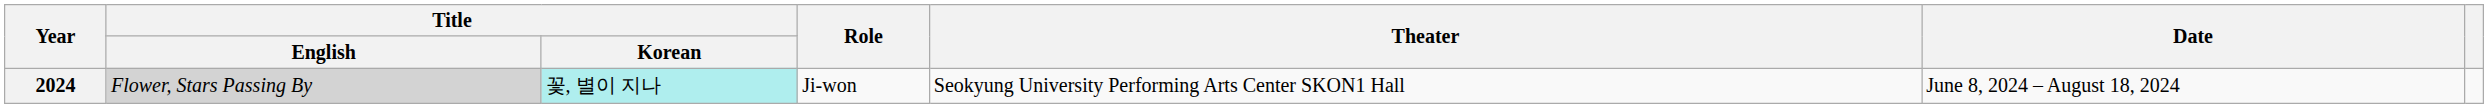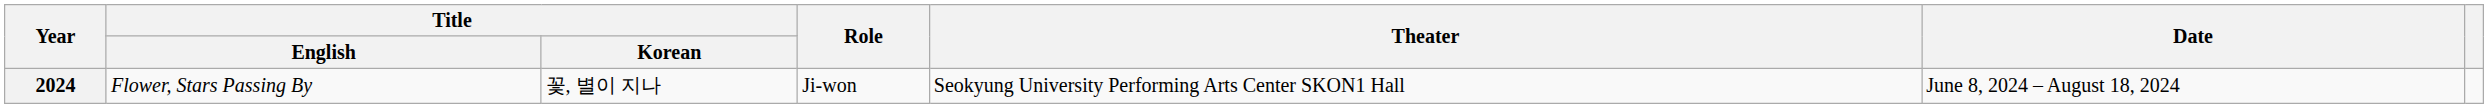(211, 85) lightgrey background -> (211, 85) no background
(603, 85) paleturquoise background -> (603, 85) no background
